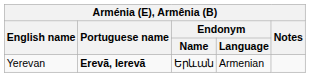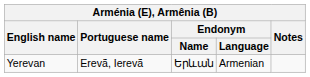(113, 63) bold -> (112, 63) normal
